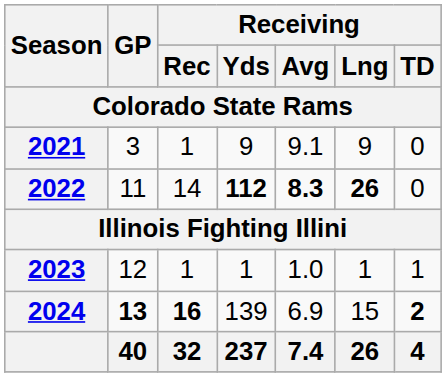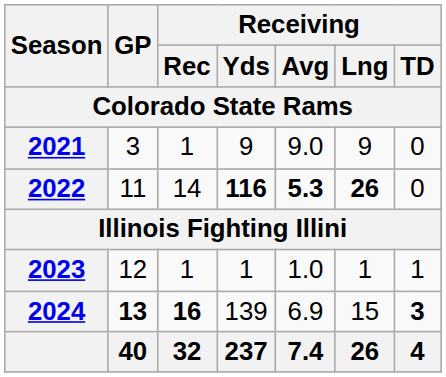(305, 147) 9.1 -> (305, 147) 9.0
(246, 188) 112 -> (246, 188) 116
(305, 188) 8.3 -> (305, 188) 5.3
(417, 310) 2 -> (417, 310) 3
